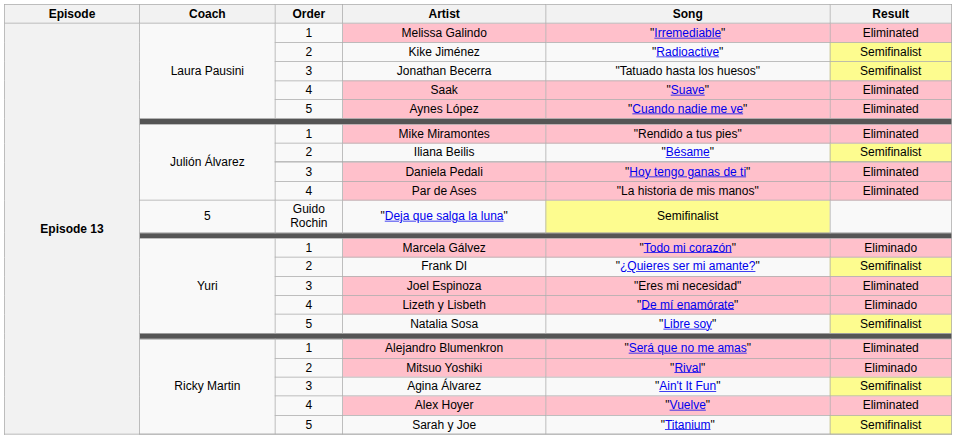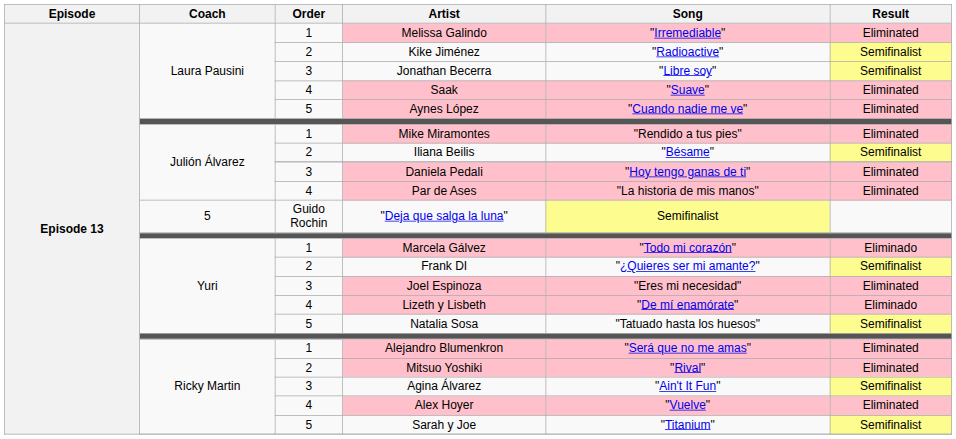(688, 71) "Tatuado hasta los huesos" -> (688, 71) "Libre soy"
(688, 324) "Libre soy" -> (688, 324) "Tatuado hasta los huesos"
(891, 367) Eliminado -> (891, 367) Eliminated
